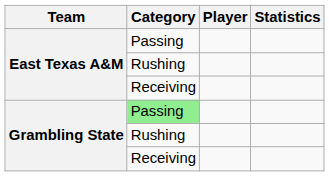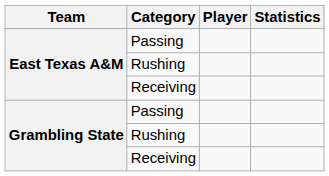(157, 111) lightgreen background -> (157, 111) no background
